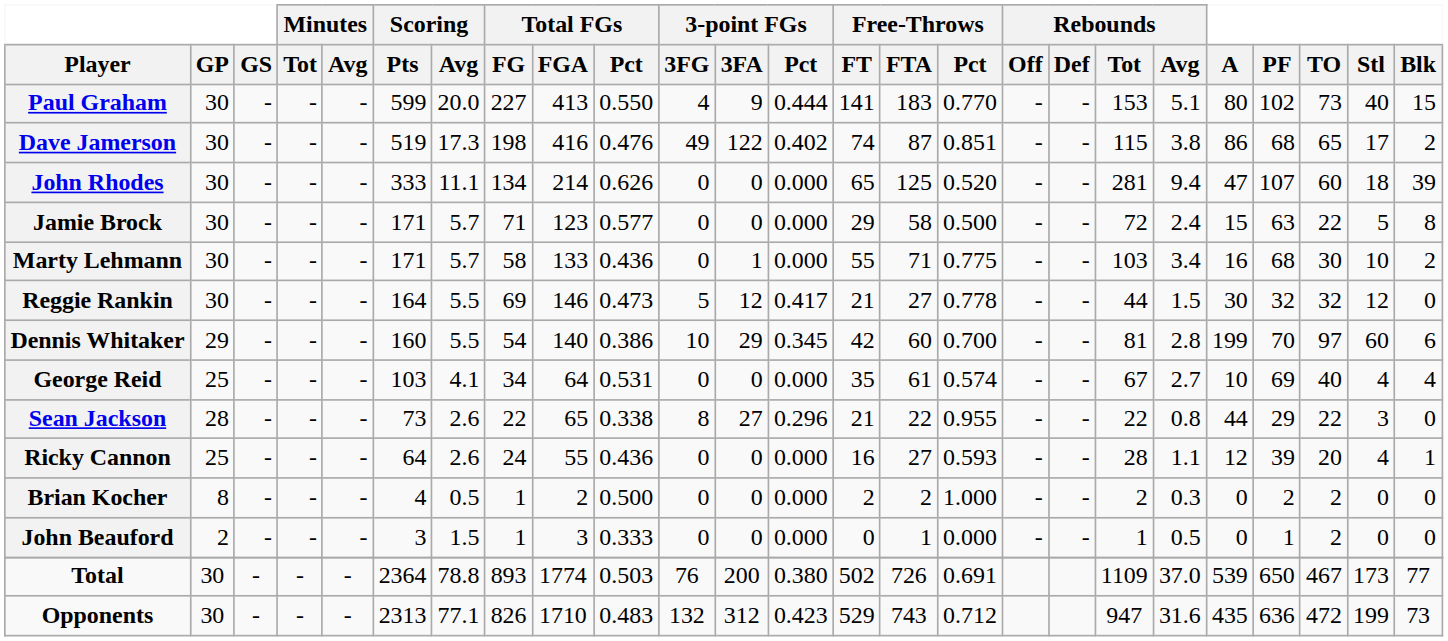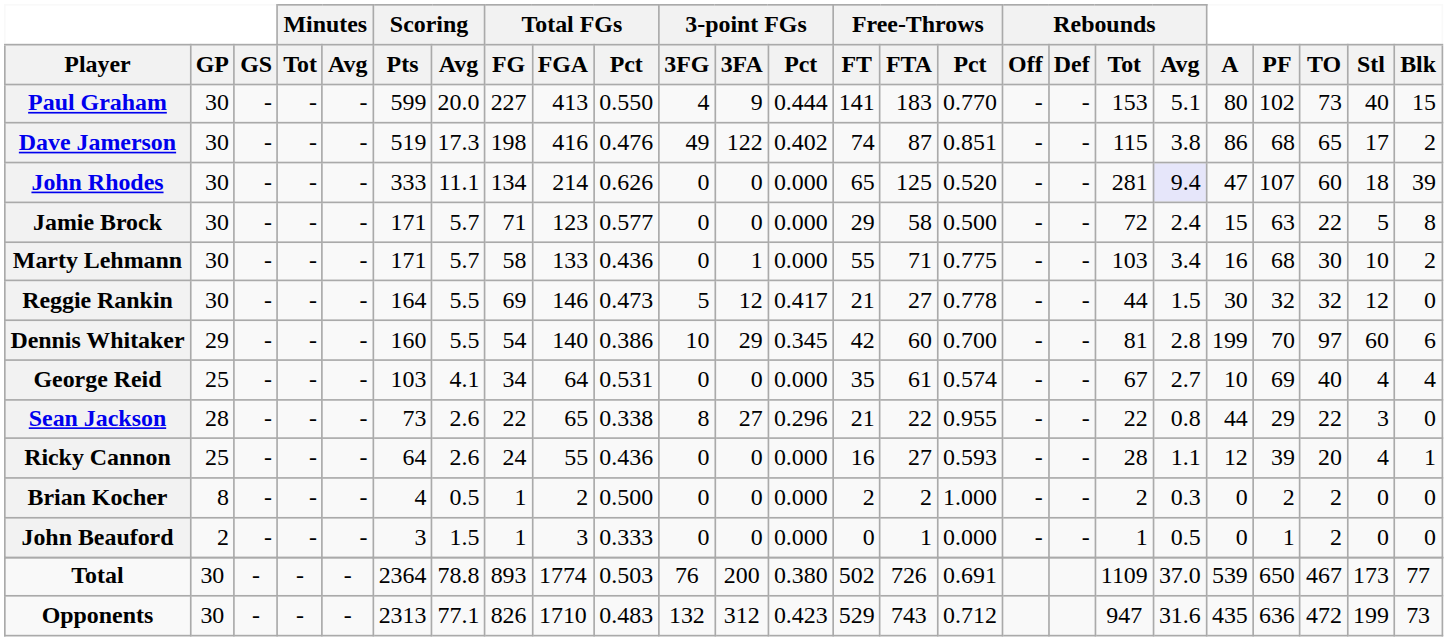(1186, 182) no background -> (1186, 182) lavender background
